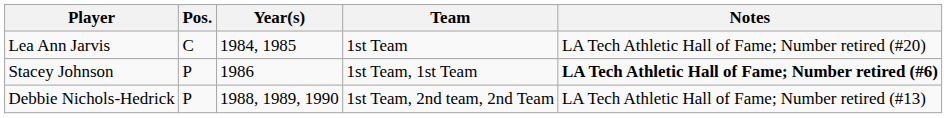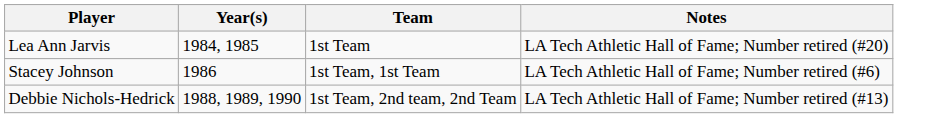- column: (197, 17)
(750, 71) bold -> (702, 71) normal
